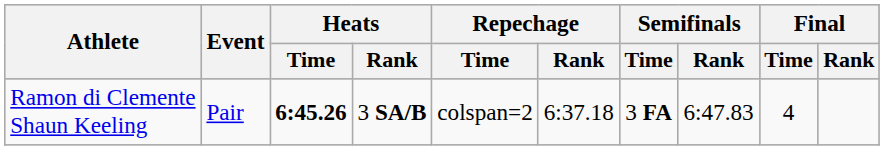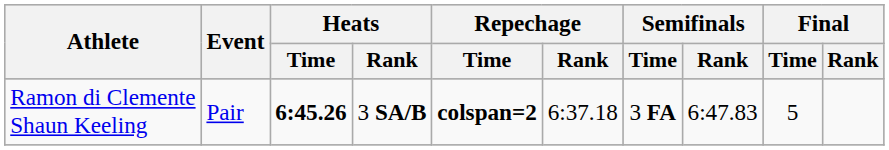(485, 112) normal -> (487, 112) bold
(789, 112) 4 -> (793, 112) 5
